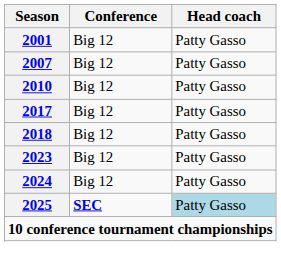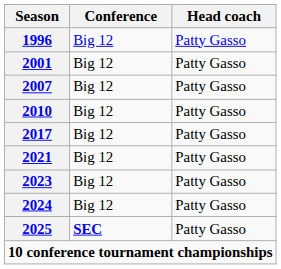+ row: (37, 39)
- row: (37, 134)
+ row: (37, 157)
(211, 205) lightblue background -> (211, 228) no background
